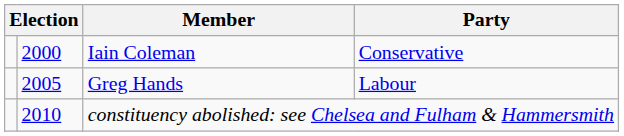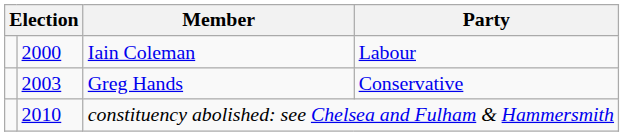(411, 51) Conservative -> (387, 51) Labour
(41, 83) 2005 -> (41, 83) 2003
(387, 83) Labour -> (411, 83) Conservative
